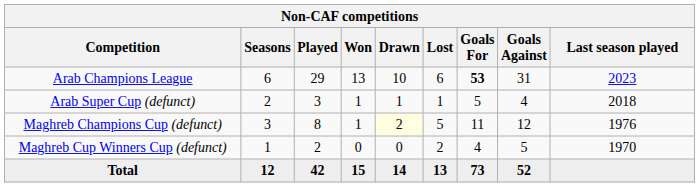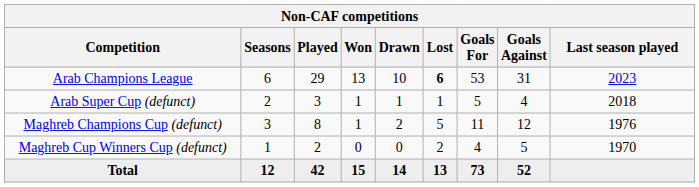(440, 78) normal -> (440, 78) bold
(477, 78) bold -> (477, 78) normal
(399, 125) lightyellow background -> (399, 125) no background
